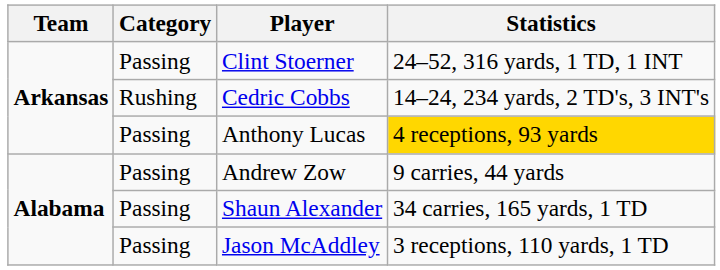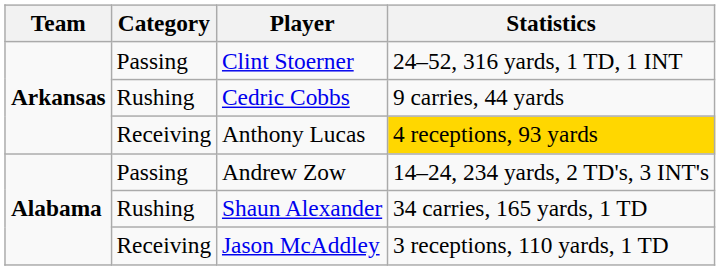(551, 97) 14–24, 234 yards, 2 TD's, 3 INT's -> (479, 97) 9 carries, 44 yards
(155, 134) Passing -> (164, 134) Receiving
(479, 171) 9 carries, 44 yards -> (551, 171) 14–24, 234 yards, 2 TD's, 3 INT's
(155, 208) Passing -> (155, 208) Rushing
(155, 245) Passing -> (164, 245) Receiving
